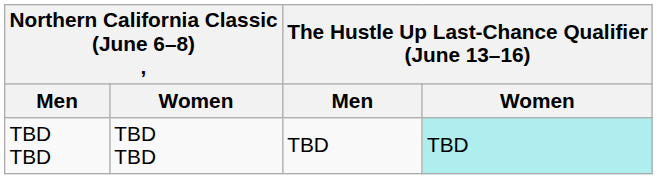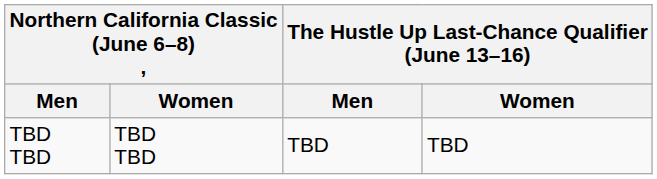(448, 145) paleturquoise background -> (448, 145) no background
